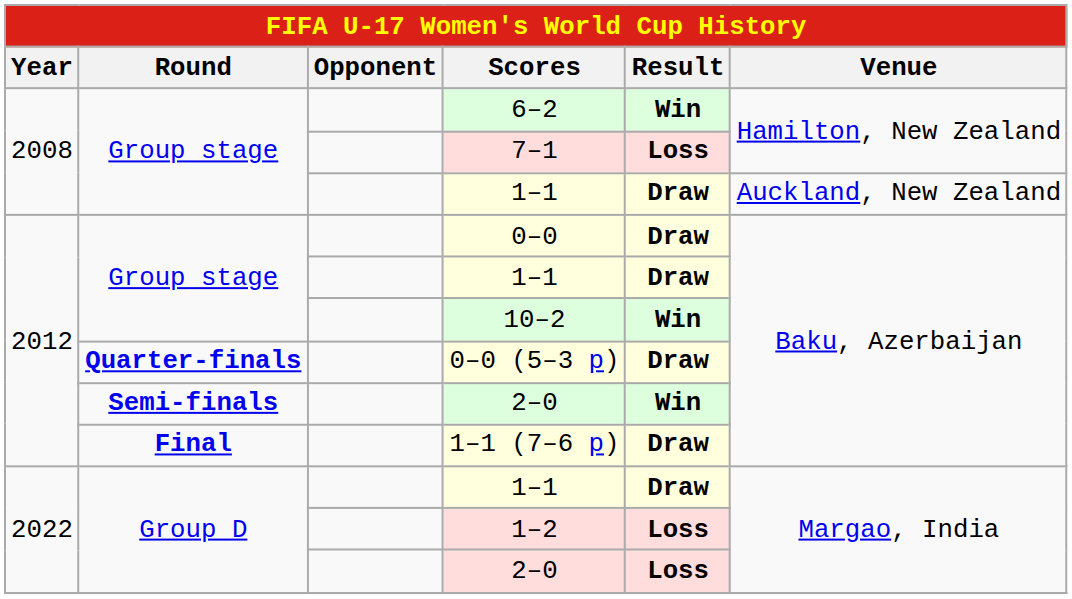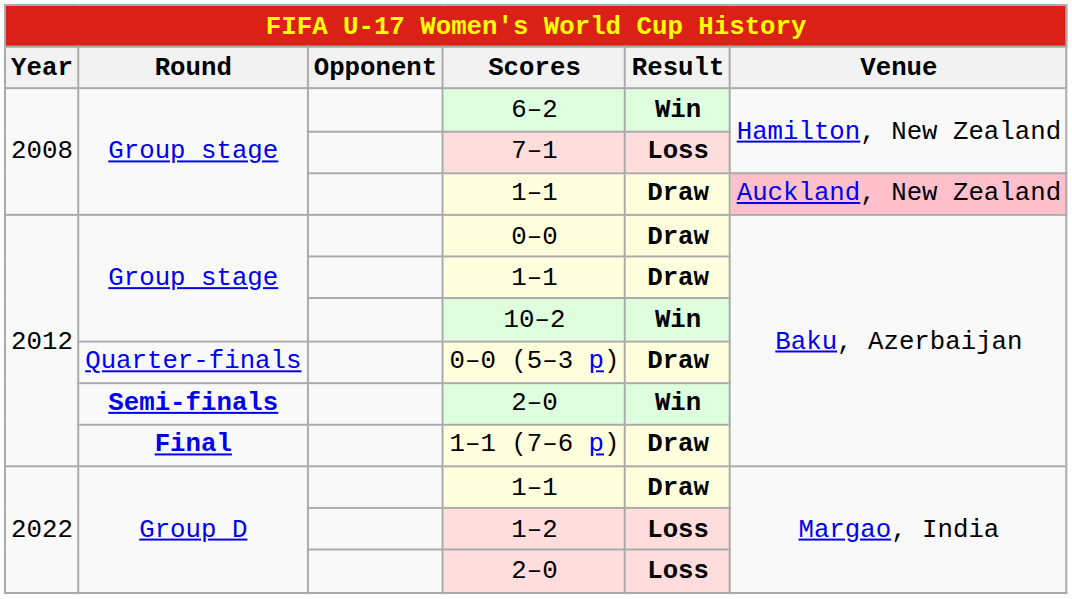(899, 194) no background -> (899, 194) pink background
(193, 362) bold -> (193, 362) normal
